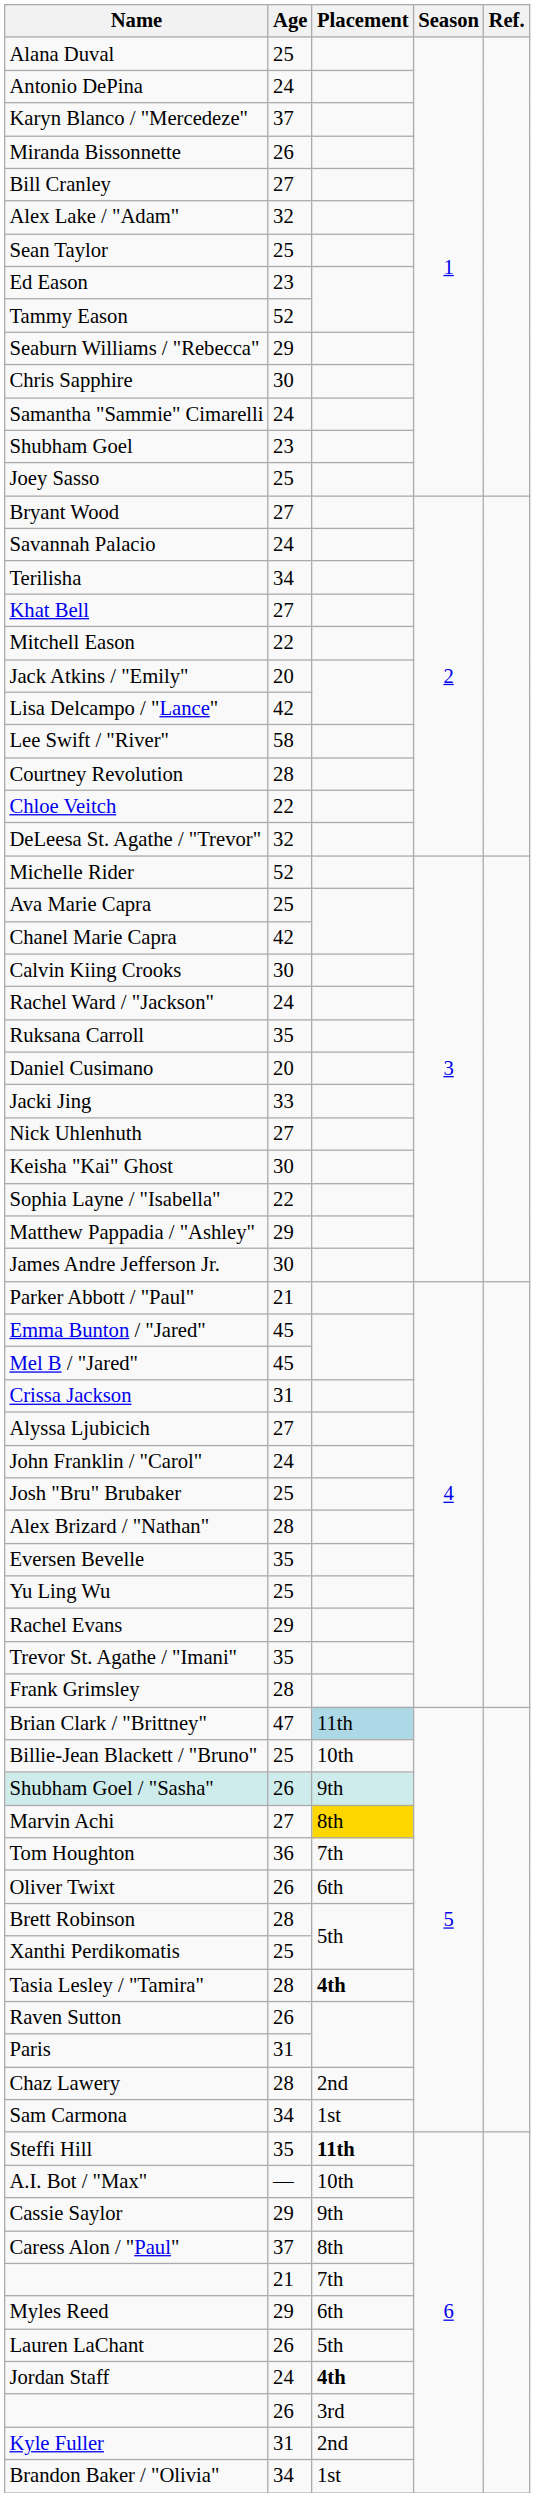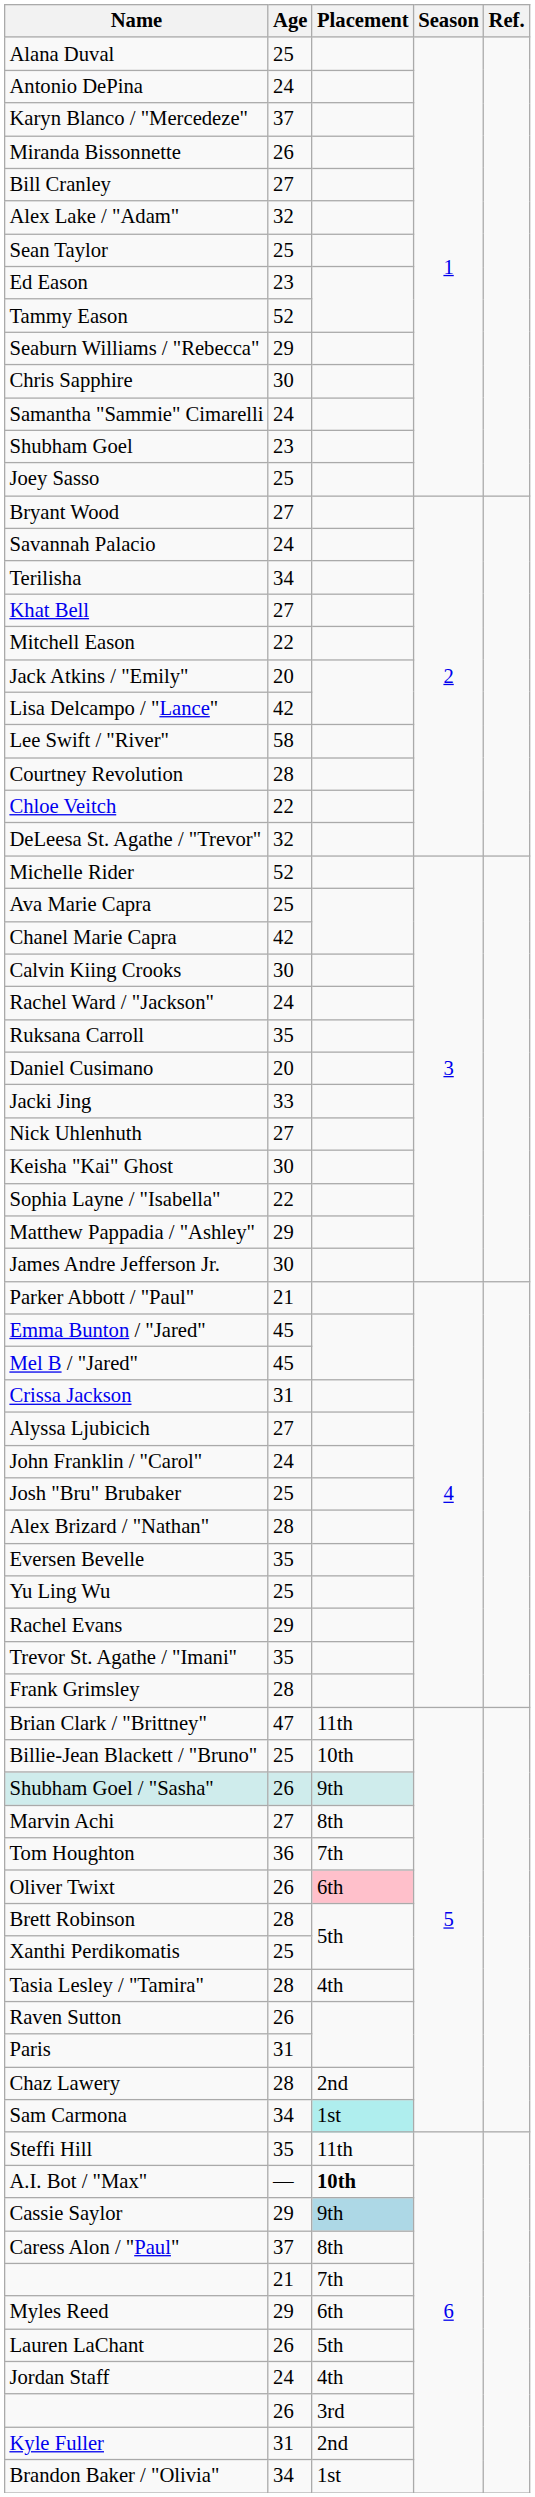(335, 1723) lightblue background -> (335, 1723) no background
(330, 1821) gold background -> (330, 1821) no background
(330, 1886) no background -> (330, 1886) pink background
(331, 1984) bold -> (330, 1984) normal
(329, 2115) no background -> (329, 2115) paleturquoise background
(336, 2148) bold -> (335, 2148) normal
(335, 2181) normal -> (336, 2181) bold
(330, 2214) no background -> (330, 2214) lightblue background
(331, 2377) bold -> (330, 2377) normal
